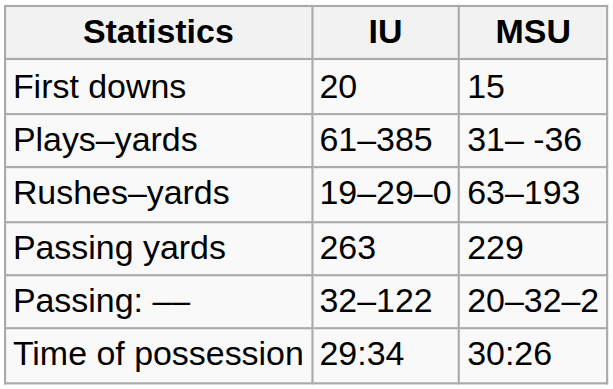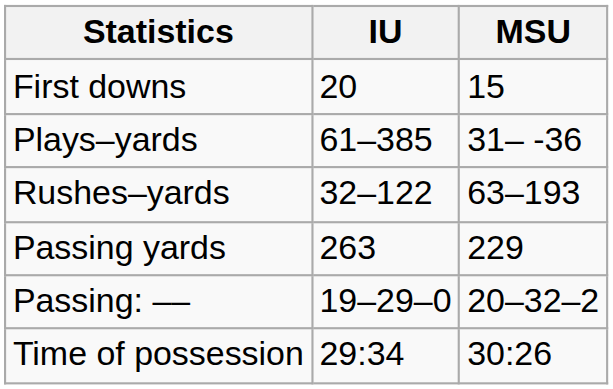(386, 193) 19–29–0 -> (376, 193) 32–122
(376, 301) 32–122 -> (386, 301) 19–29–0
